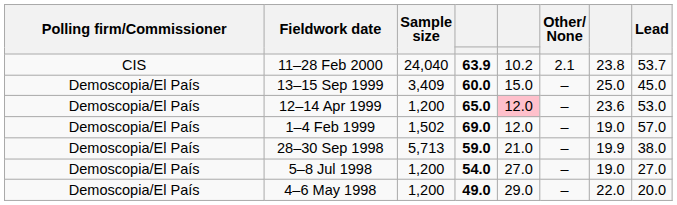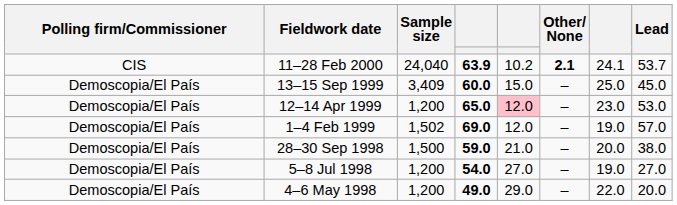(565, 65) normal -> (565, 65) bold
(610, 65) 23.8 -> (610, 65) 24.1
(610, 107) 23.6 -> (610, 107) 23.0
(426, 148) 5,713 -> (426, 148) 1,500
(610, 148) 19.9 -> (610, 148) 20.0
